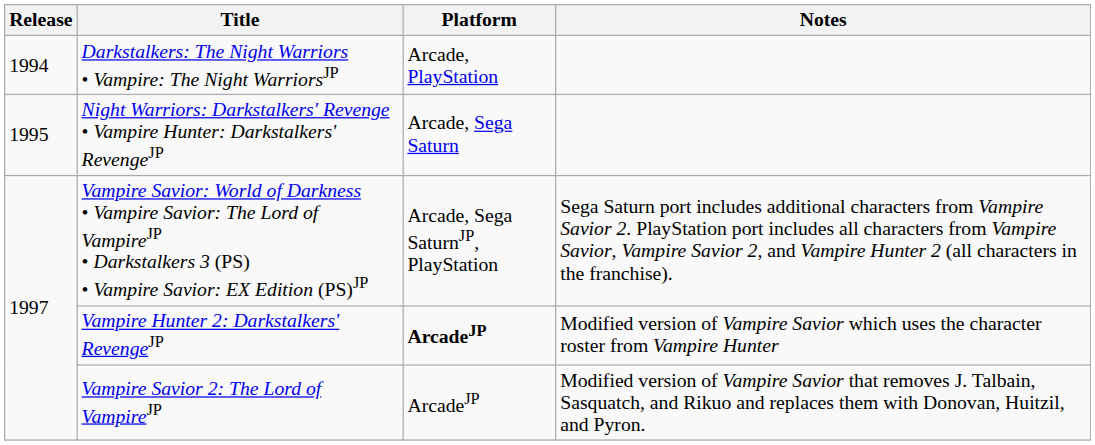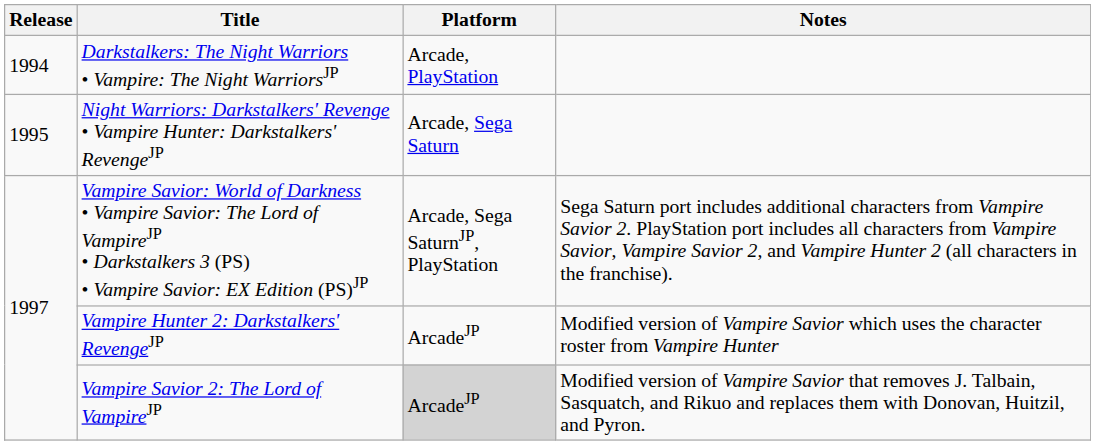(447, 334) bold -> (444, 334) normal
(444, 402) no background -> (444, 402) lightgrey background
